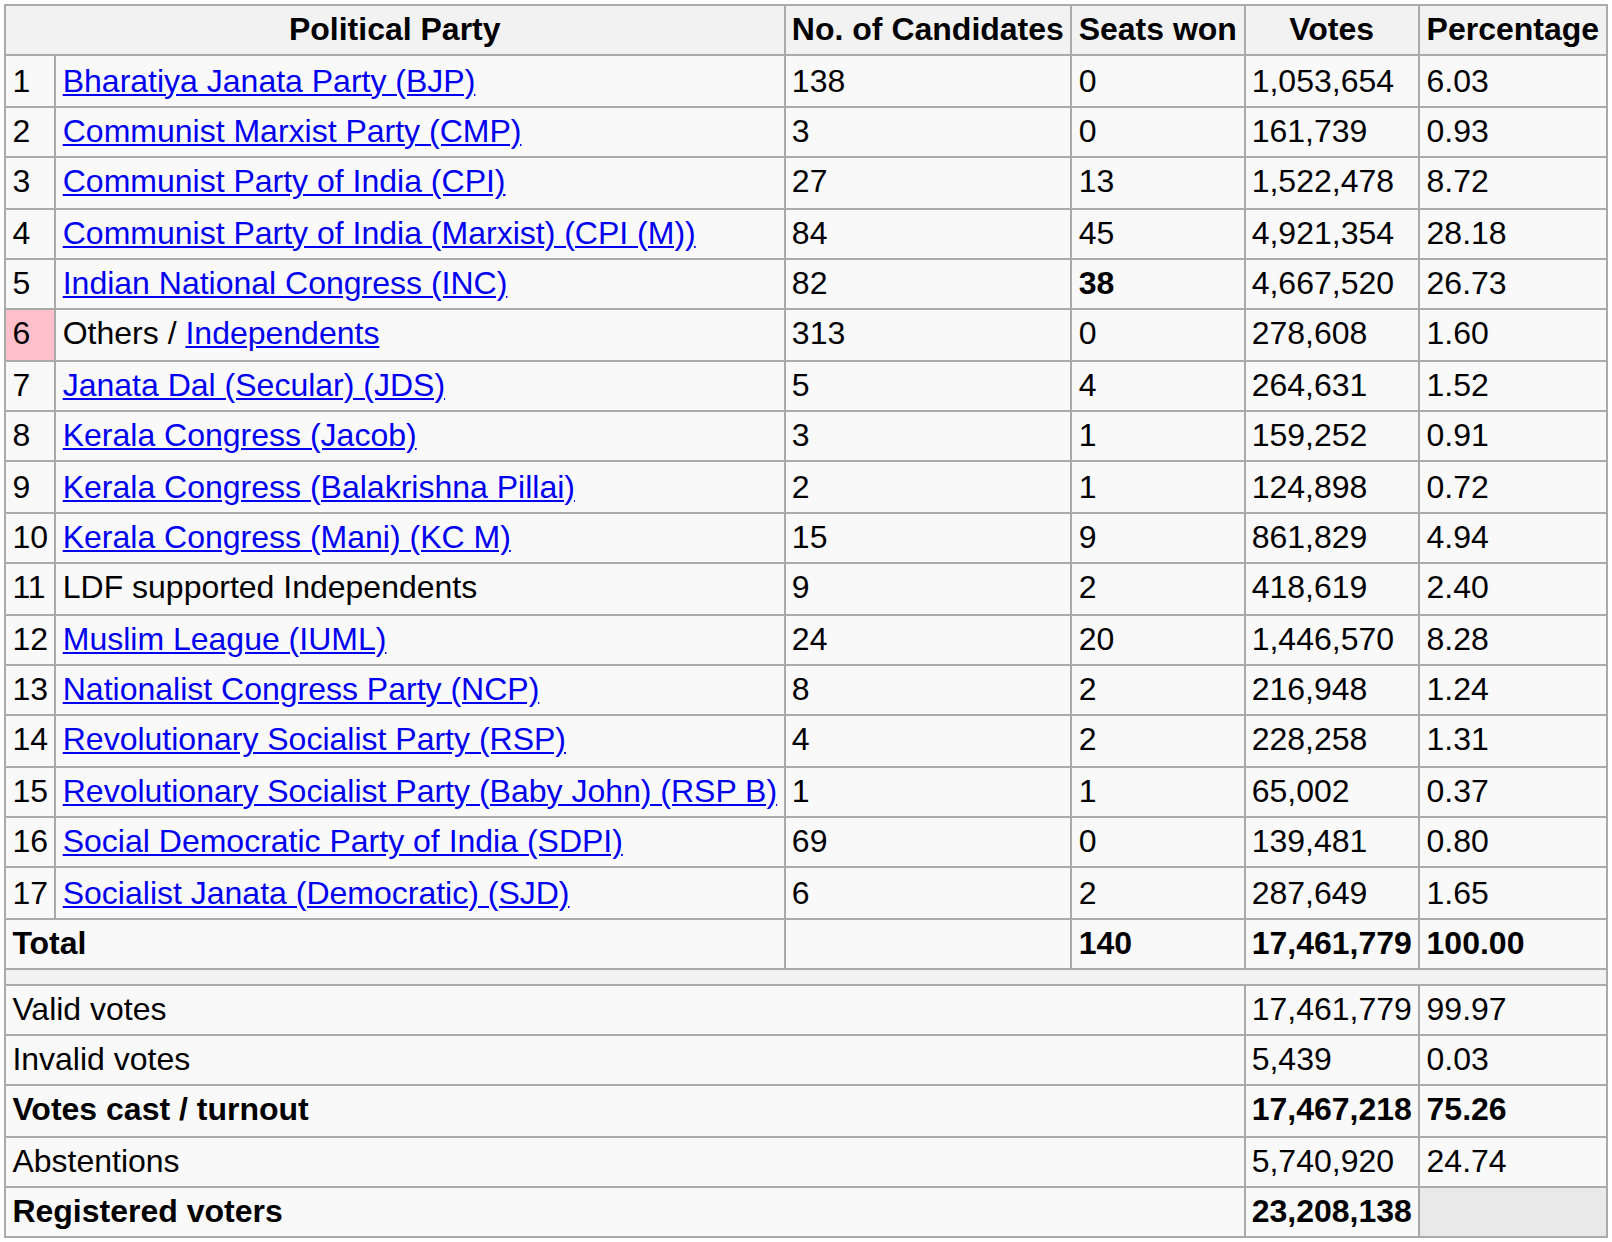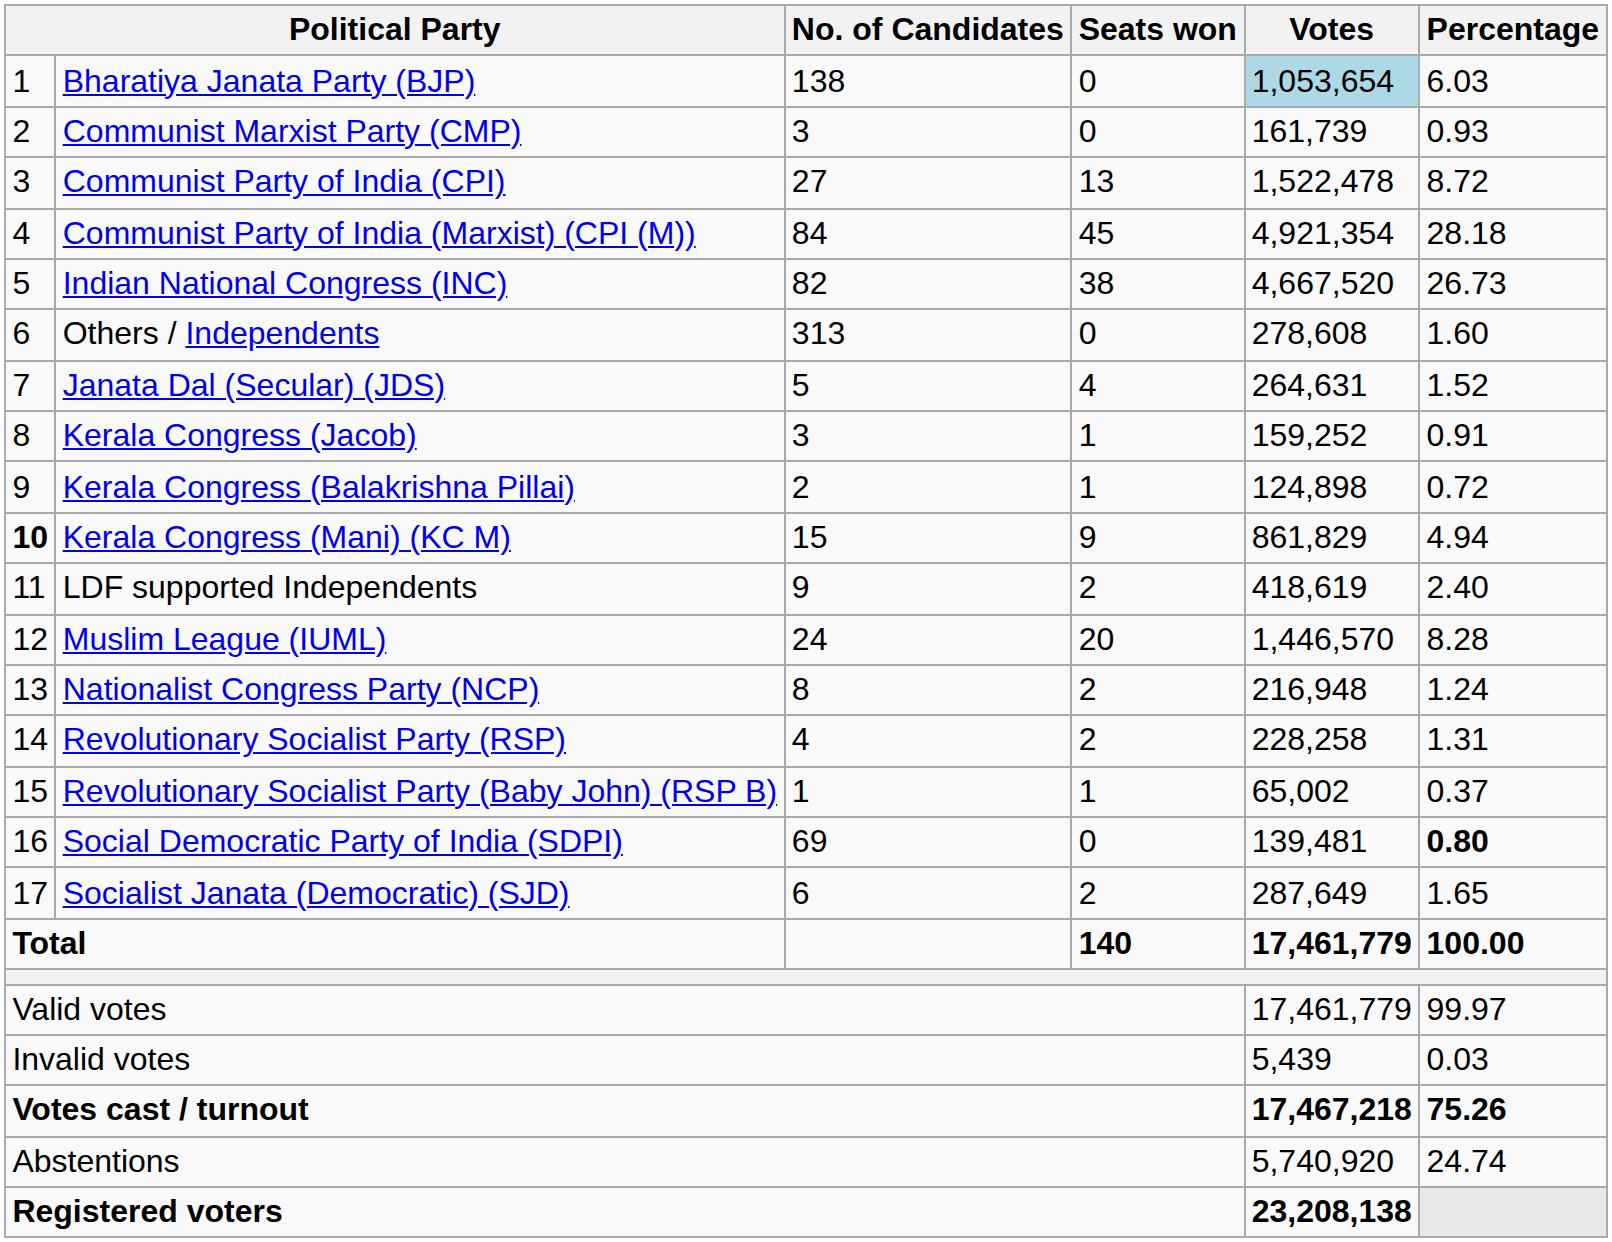(1323, 80) no background -> (1323, 80) lightblue background
(1096, 283) bold -> (1096, 283) normal
(21, 334) pink background -> (21, 334) no background
(30, 537) normal -> (30, 537) bold
(1458, 841) normal -> (1458, 841) bold
